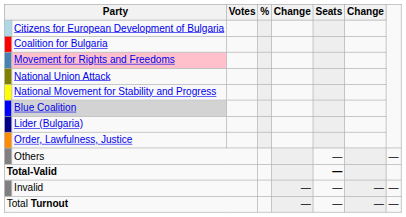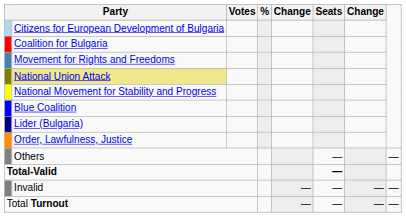(94, 60) pink background -> (94, 60) no background
(62, 76) no background -> (62, 76) khaki background
(45, 108) lightgrey background -> (45, 108) no background
